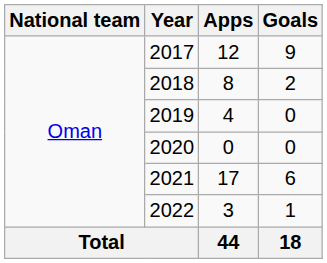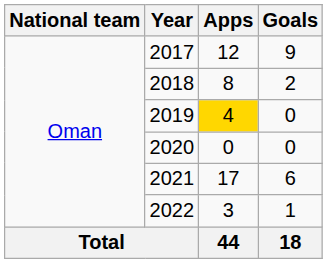(228, 115) no background -> (228, 115) gold background
